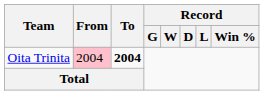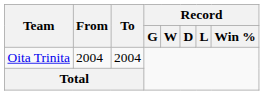(90, 57) pink background -> (90, 57) no background
(128, 57) bold -> (128, 57) normal
